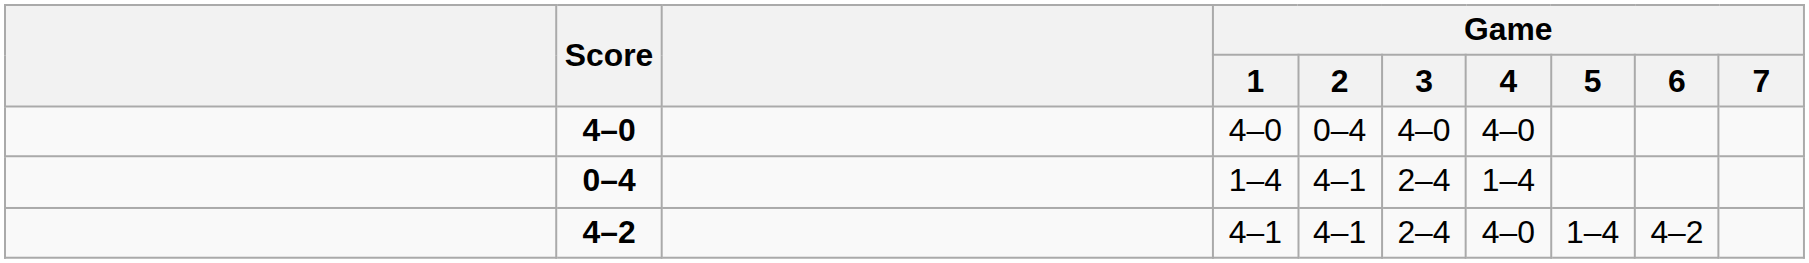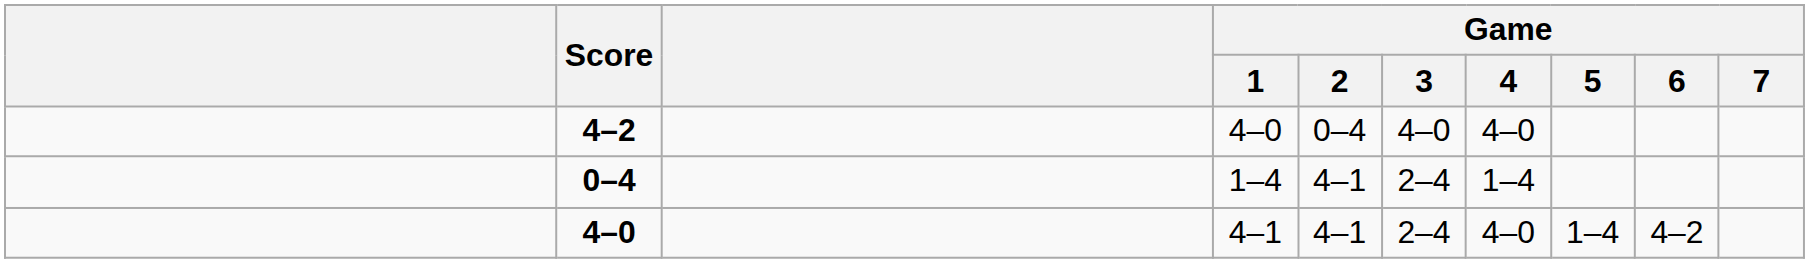(609, 130) 4–0 -> (609, 130) 4–2
(609, 231) 4–2 -> (609, 231) 4–0
